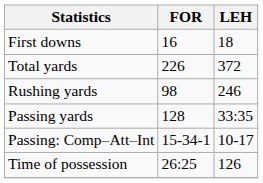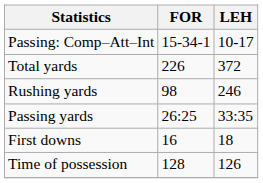rows swapped: (44, 41) <-> (81, 140)
(173, 115) 128 -> (179, 115) 26:25
(179, 165) 26:25 -> (173, 165) 128
